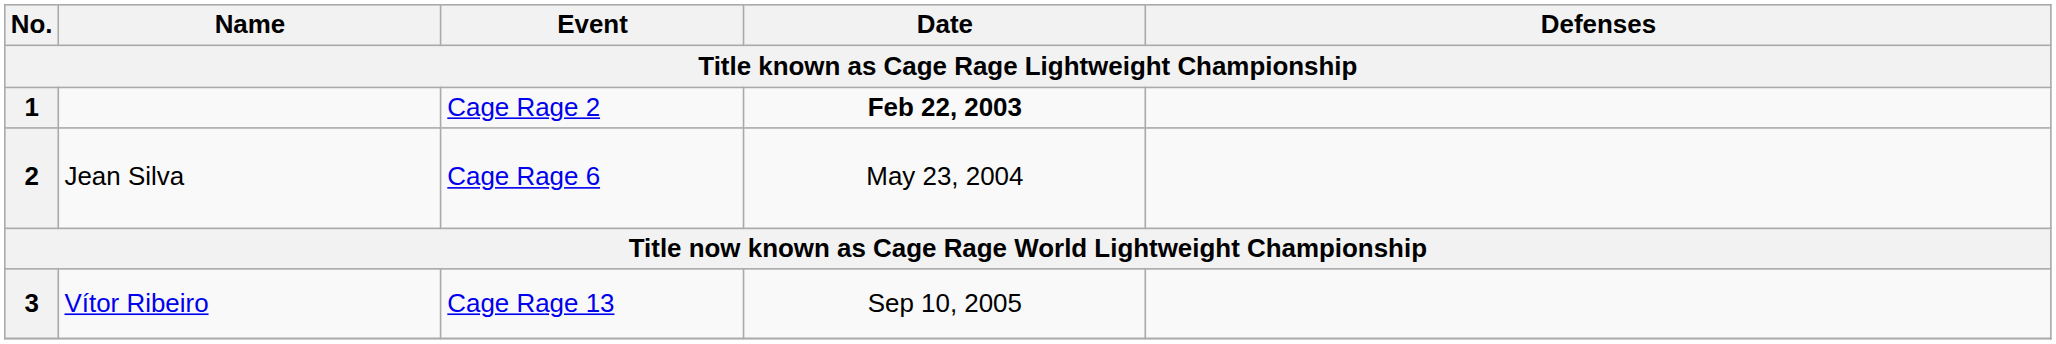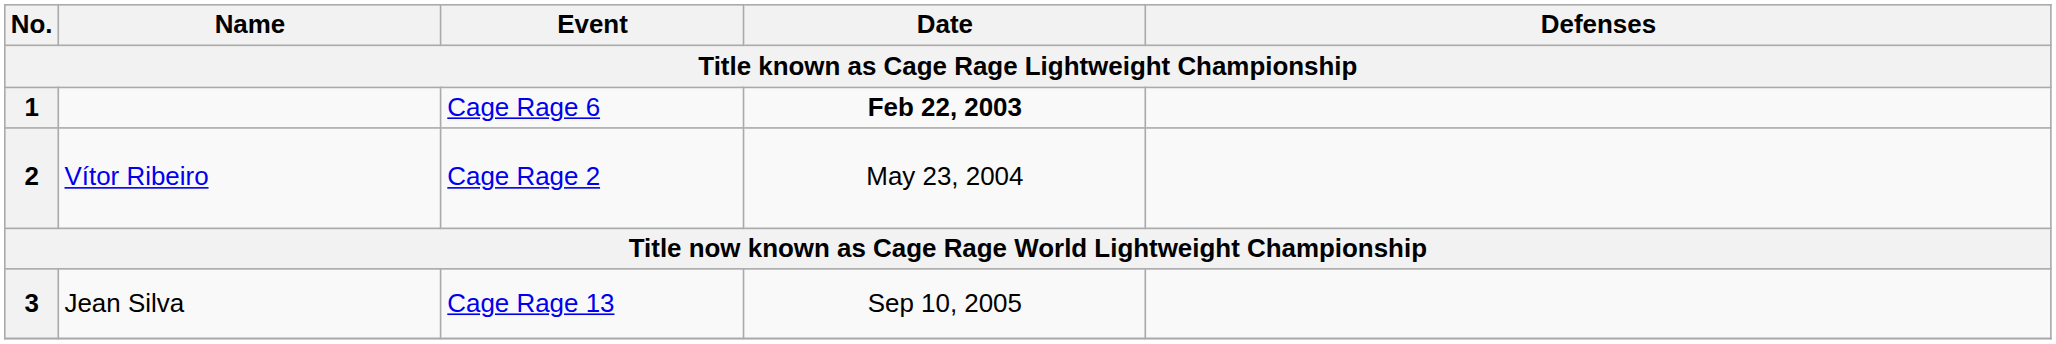(524, 107) Cage Rage 2 -> (524, 107) Cage Rage 6
(124, 177) Jean Silva -> (137, 177) Vítor Ribeiro
(524, 177) Cage Rage 6 -> (524, 177) Cage Rage 2
(137, 303) Vítor Ribeiro -> (124, 303) Jean Silva
